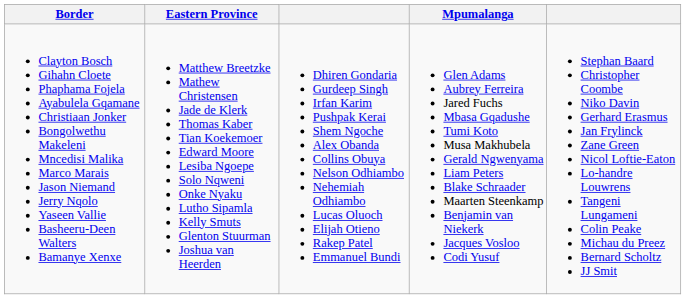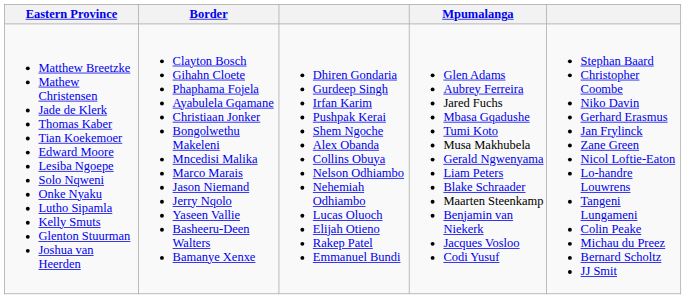columns swapped: (75, 14) <-> (212, 14)
